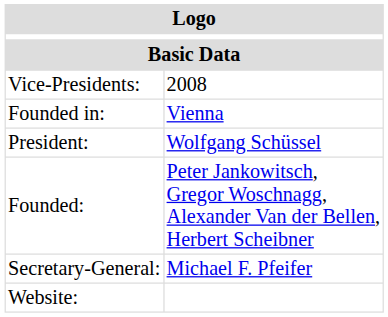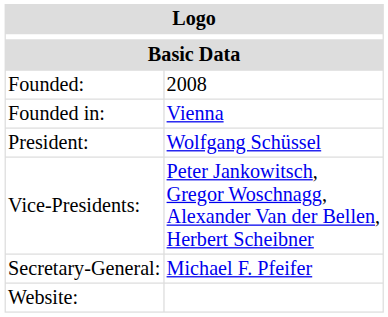(74, 84) Vice-Presidents: -> (46, 84) Founded:
(46, 205) Founded: -> (74, 205) Vice-Presidents:
